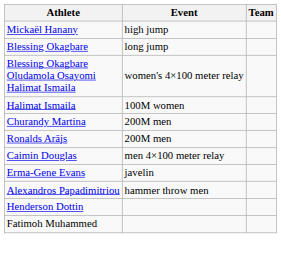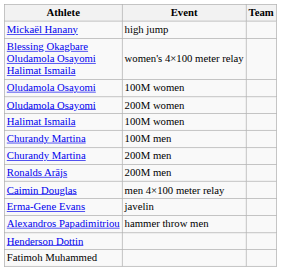- row: (47, 47)
+ row: (51, 88)
+ row: (51, 105)
+ row: (46, 139)
